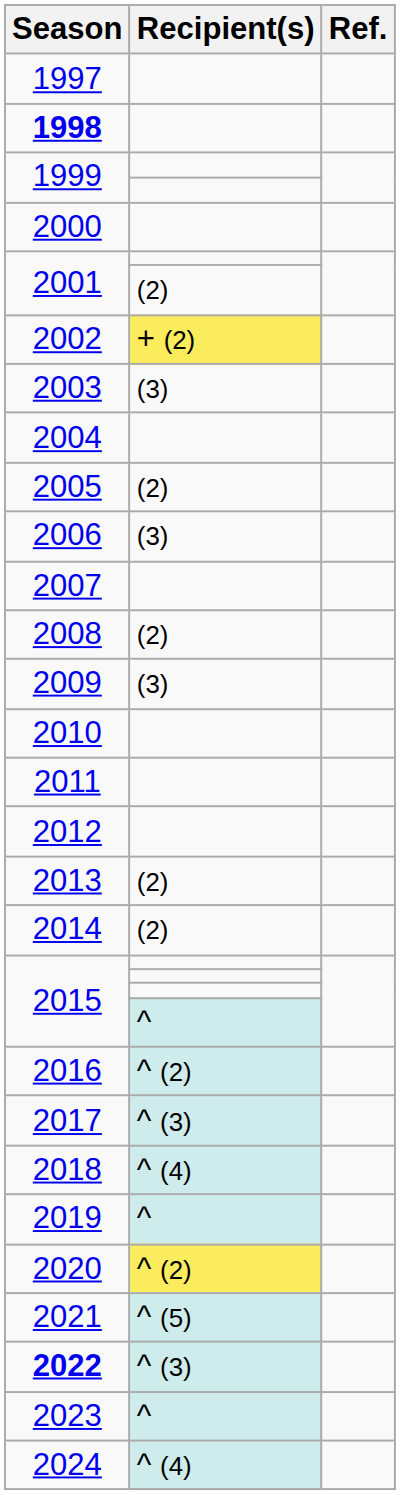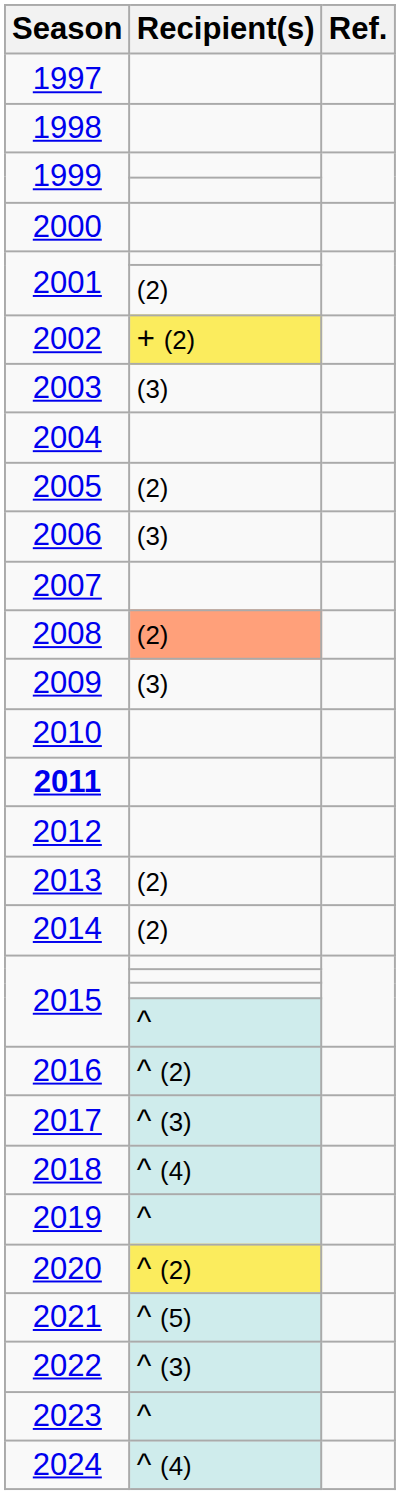(67, 127) bold -> (67, 127) normal
(153, 636) no background -> (153, 636) lightsalmon background
(67, 781) normal -> (67, 781) bold
(67, 1366) bold -> (67, 1366) normal
